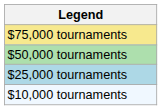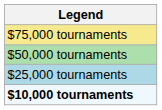(67, 95) normal -> (70, 95) bold
